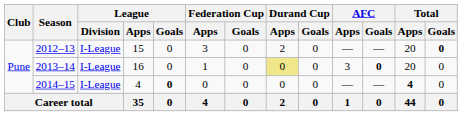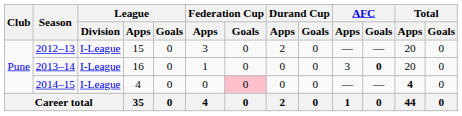(441, 48) bold -> (441, 48) normal
(282, 66) khaki background -> (282, 66) no background
(169, 84) bold -> (169, 84) normal
(245, 84) no background -> (245, 84) pink background
